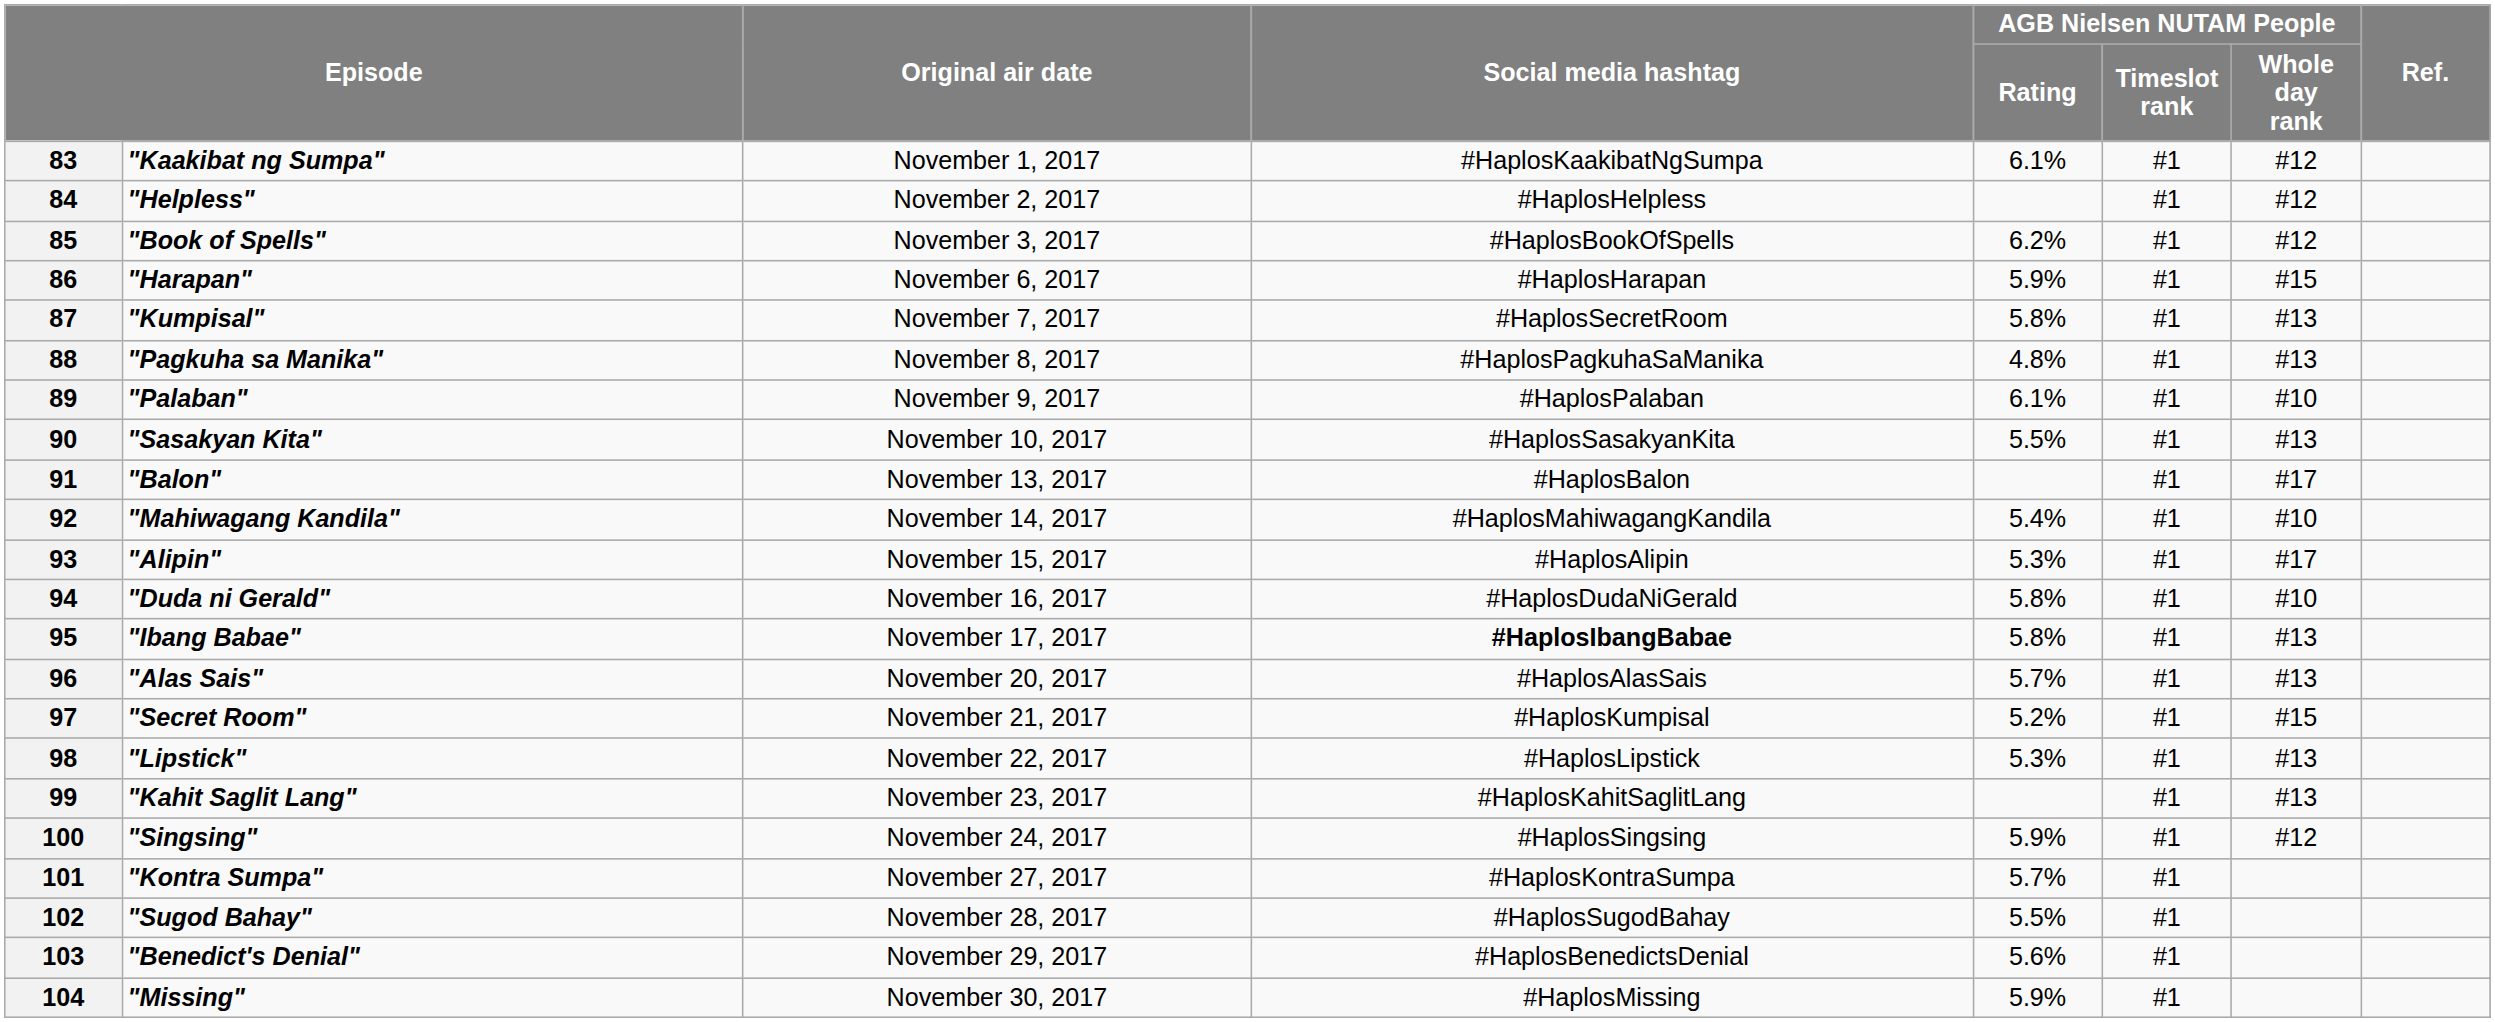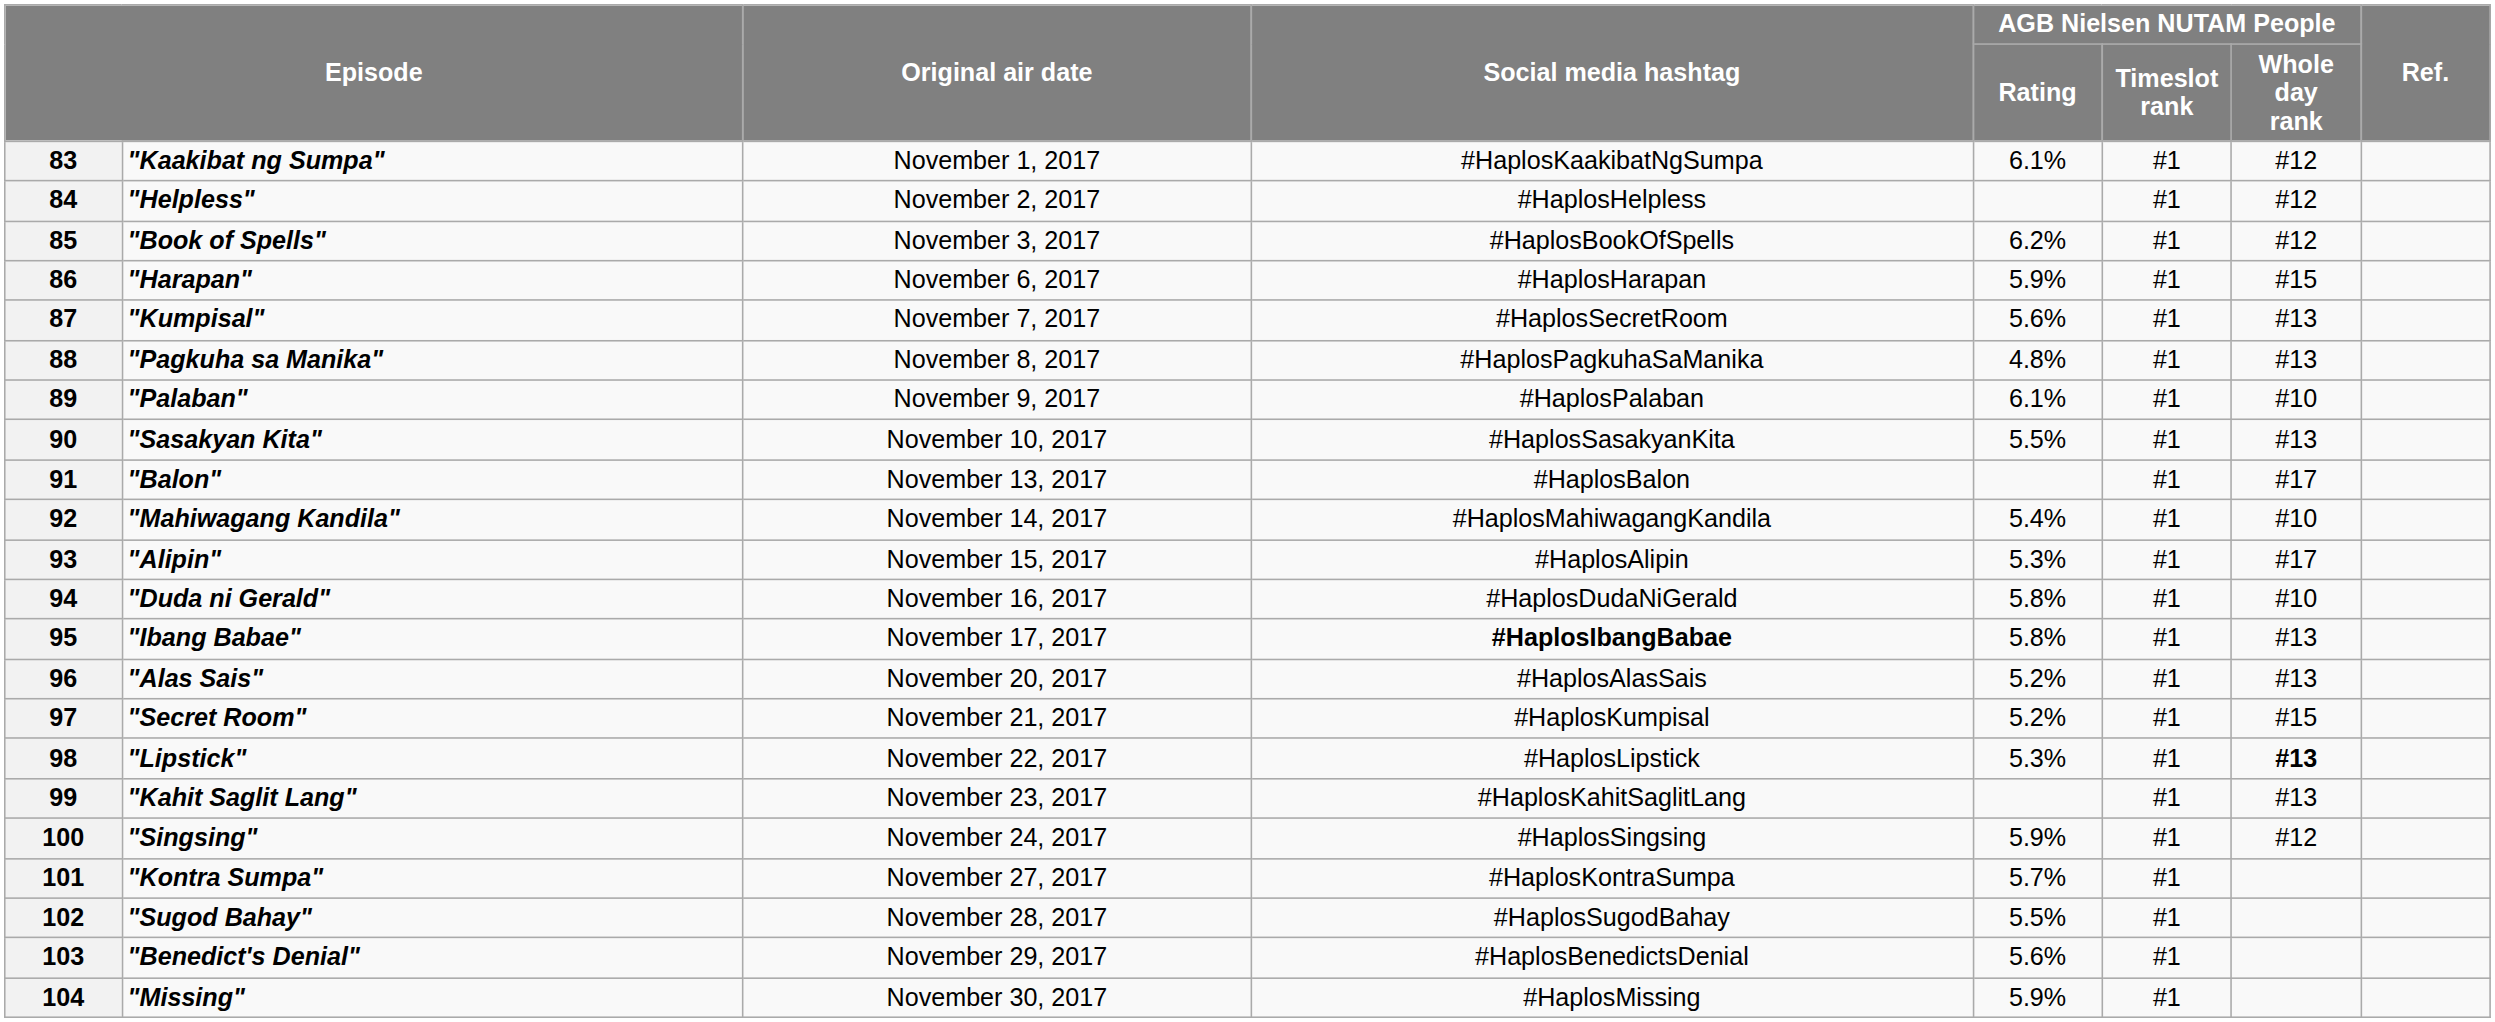(2038, 319) 5.8% -> (2038, 319) 5.6%
(2038, 678) 5.7% -> (2038, 678) 5.2%
(2296, 758) normal -> (2296, 758) bold
